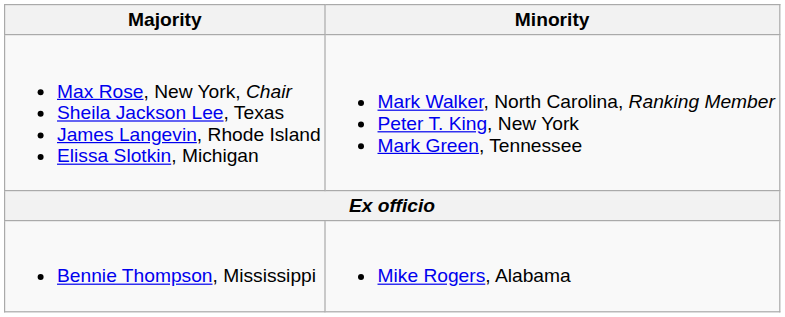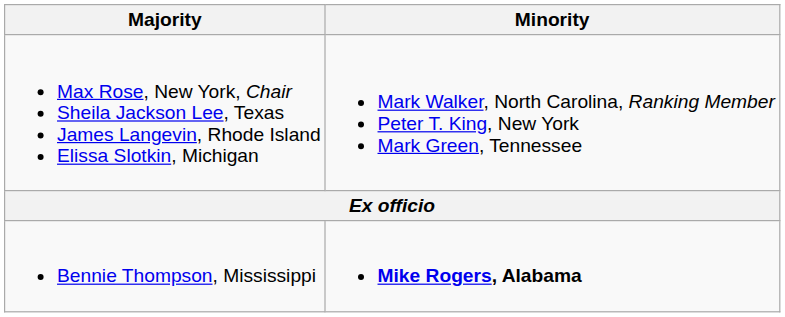(552, 277) normal -> (552, 277) bold
